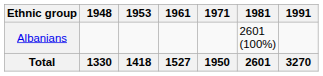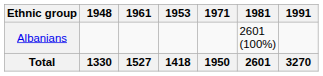columns swapped: (139, 13) <-> (178, 13)
